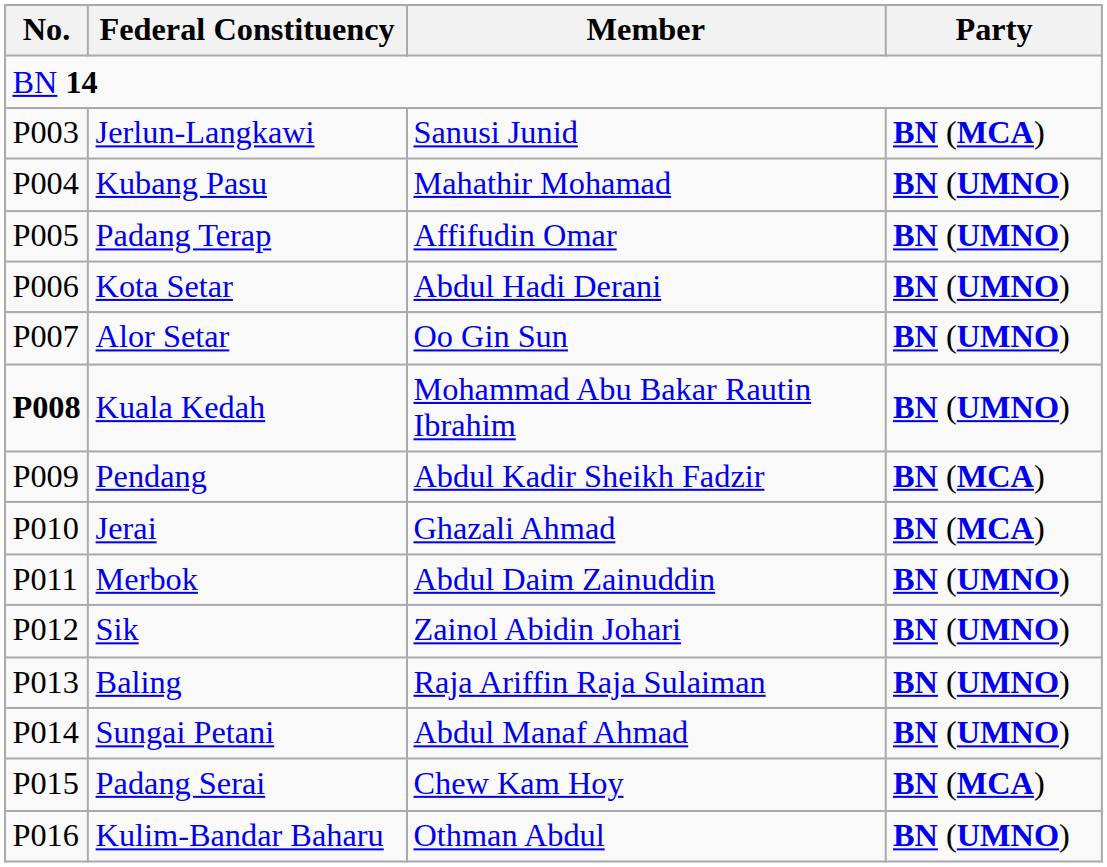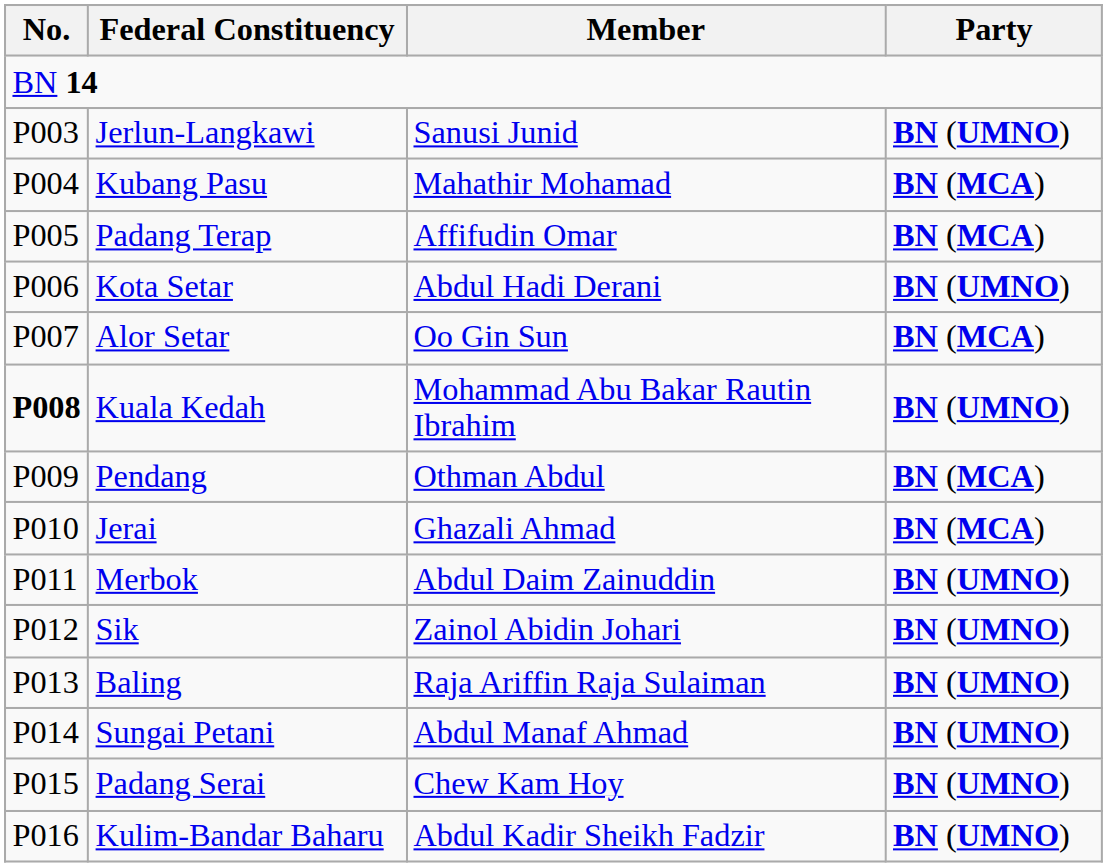(969, 132) BN (MCA) -> (981, 132) BN (UMNO)
(981, 183) BN (UMNO) -> (969, 183) BN (MCA)
(981, 235) BN (UMNO) -> (969, 235) BN (MCA)
(981, 337) BN (UMNO) -> (969, 337) BN (MCA)
(589, 476) Abdul Kadir Sheikh Fadzir -> (509, 476) Othman Abdul
(969, 784) BN (MCA) -> (981, 784) BN (UMNO)
(509, 835) Othman Abdul -> (589, 835) Abdul Kadir Sheikh Fadzir
